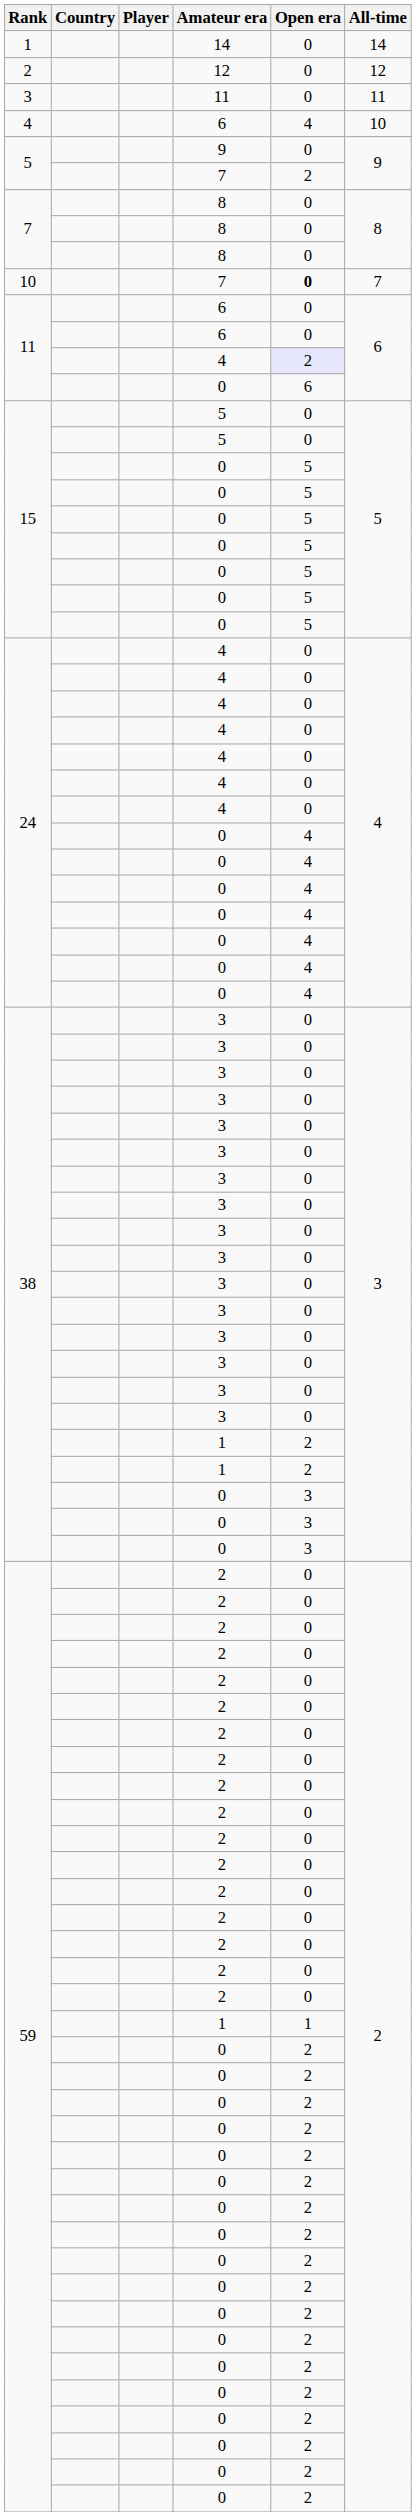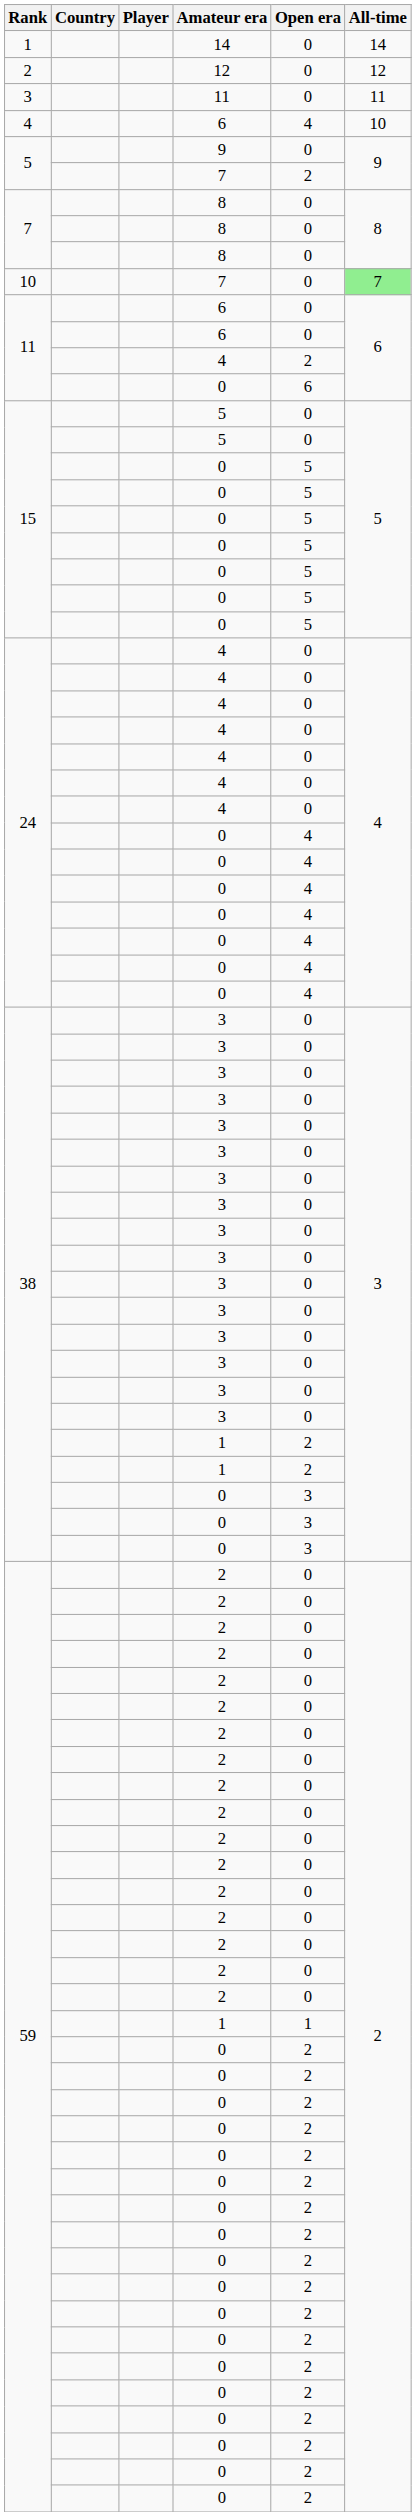(308, 281) bold -> (308, 281) normal
(378, 281) no background -> (378, 281) lightgreen background
(308, 360) lavender background -> (308, 360) no background
